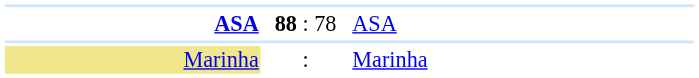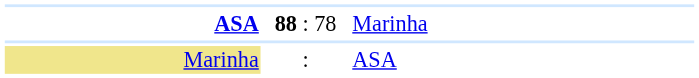(375, 23) ASA -> (390, 23) Marinha
(390, 59) Marinha -> (375, 59) ASA
